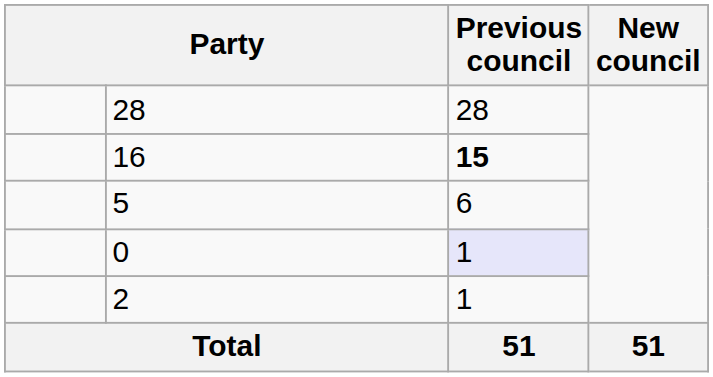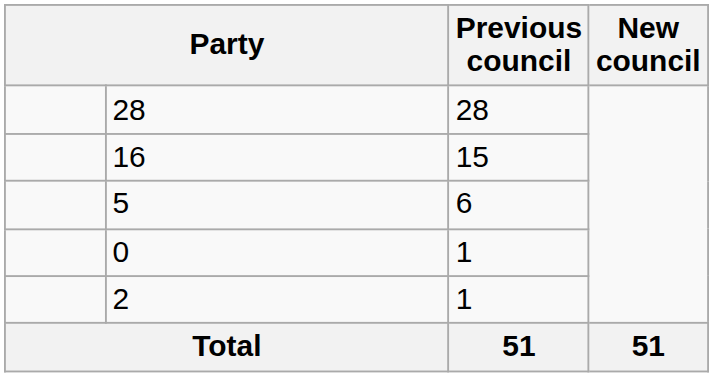(472, 156) bold -> (472, 156) normal
(464, 251) lavender background -> (464, 251) no background
